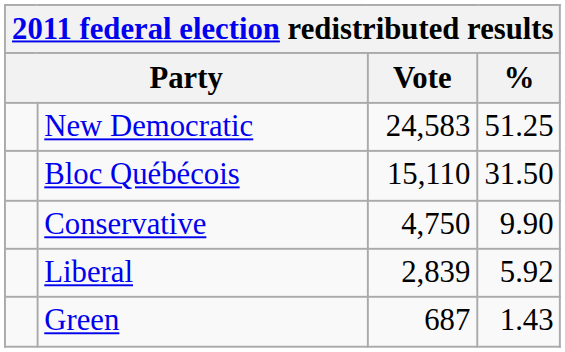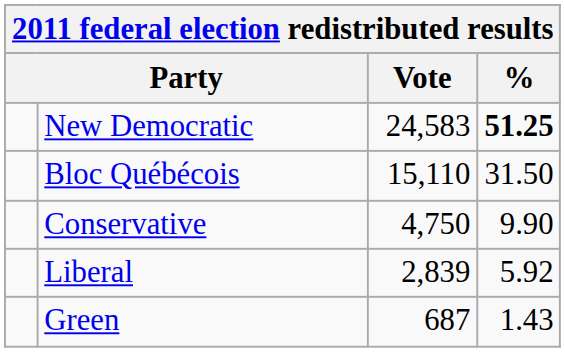(519, 126) normal -> (519, 126) bold
